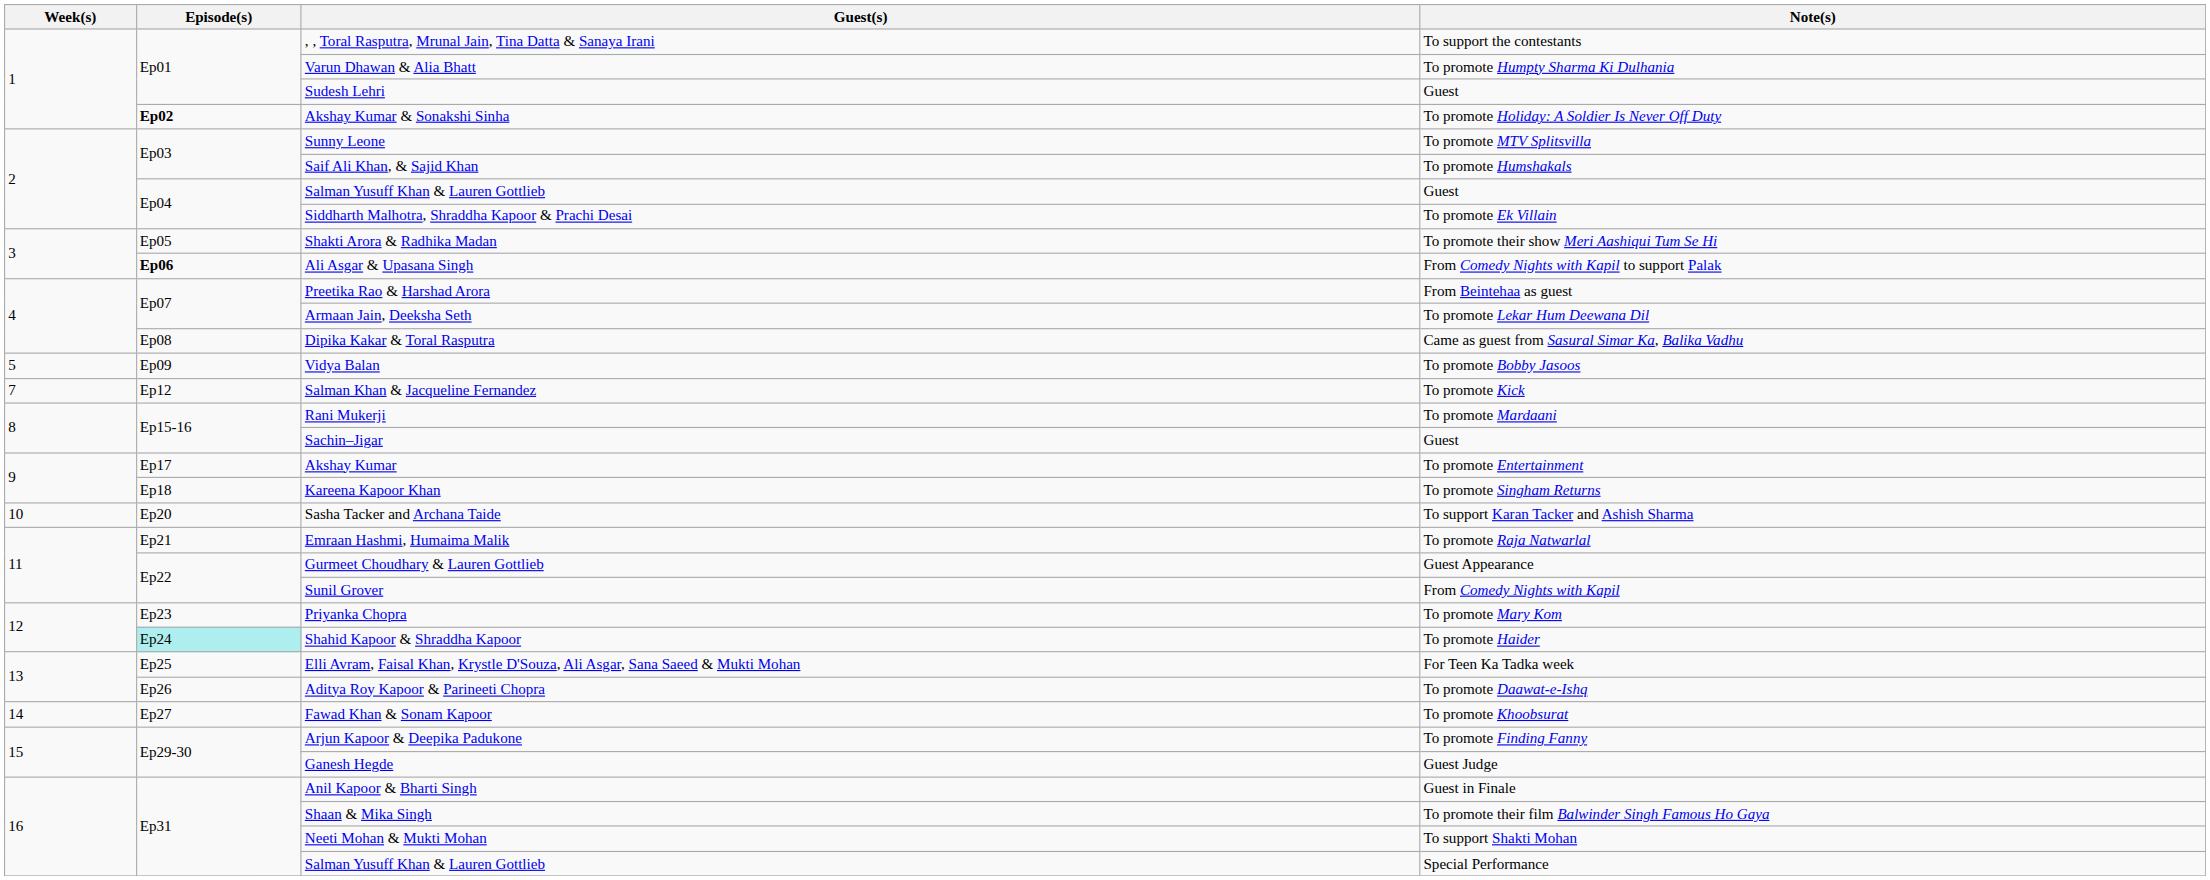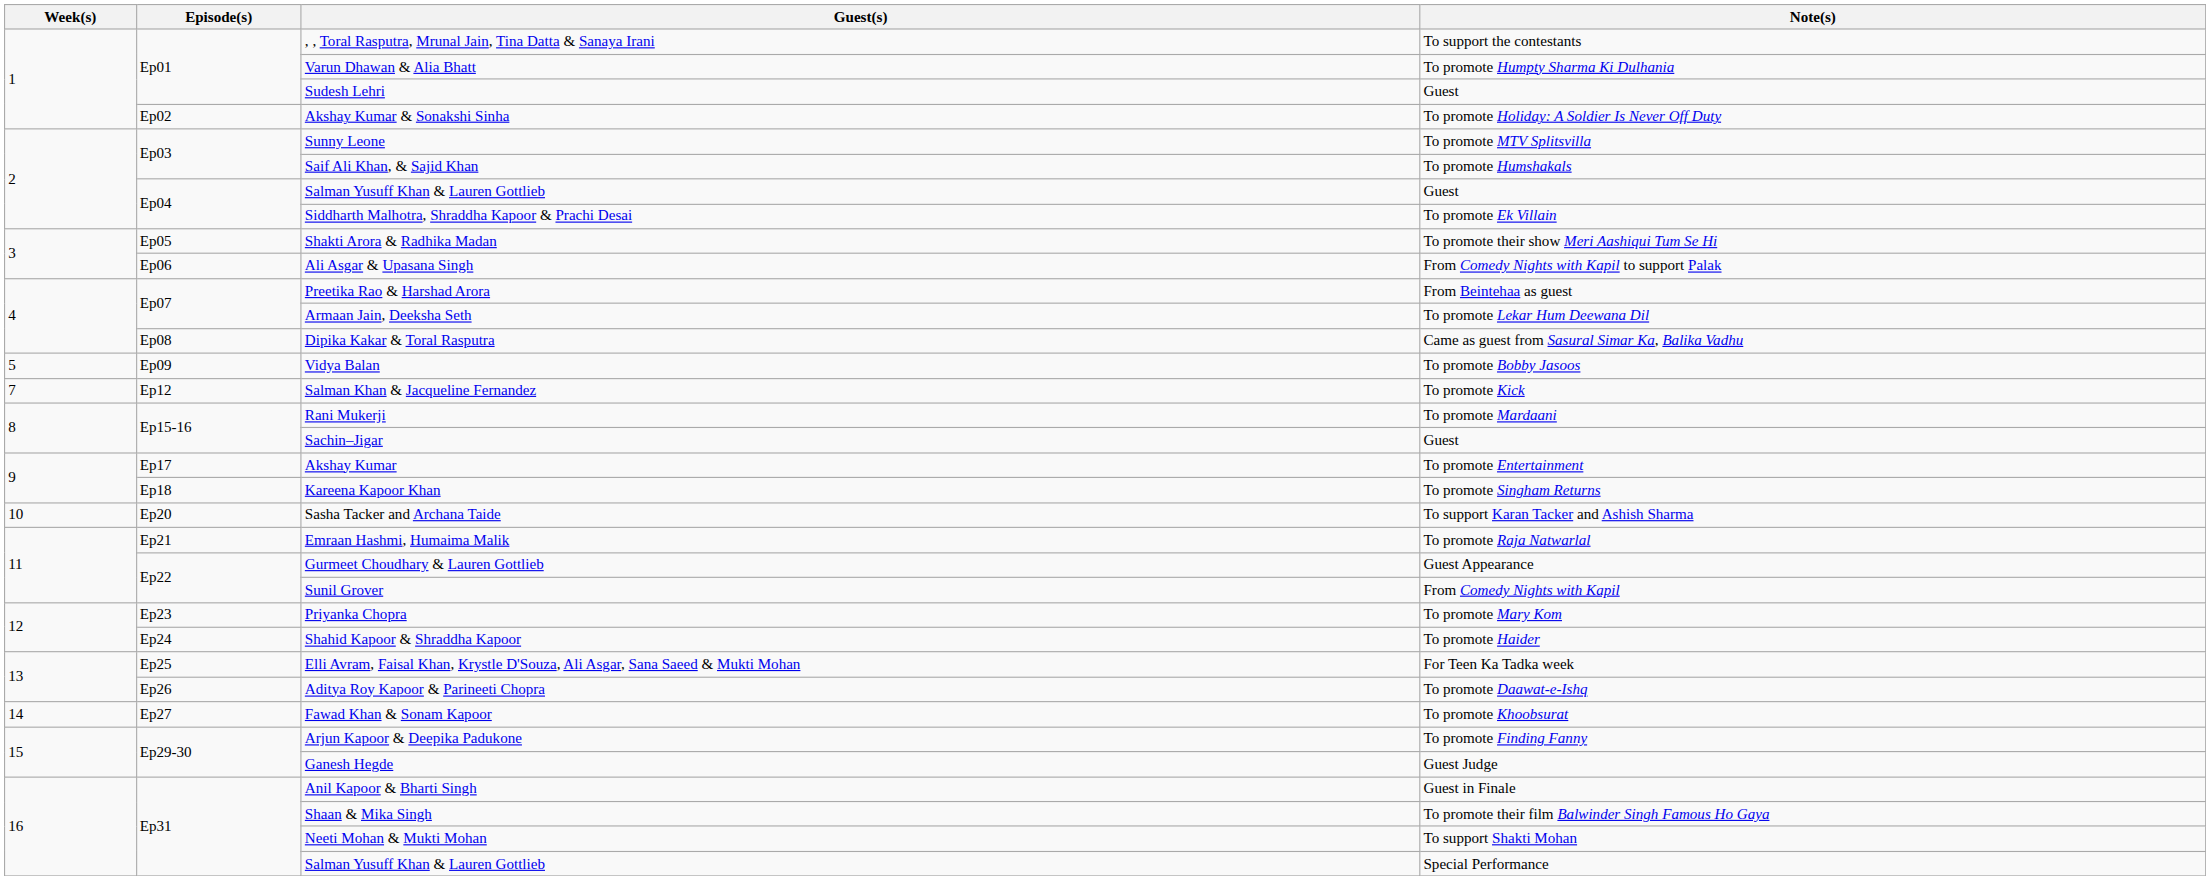(156, 116) bold -> (156, 116) normal
(156, 265) bold -> (156, 265) normal
(156, 639) paleturquoise background -> (156, 639) no background
